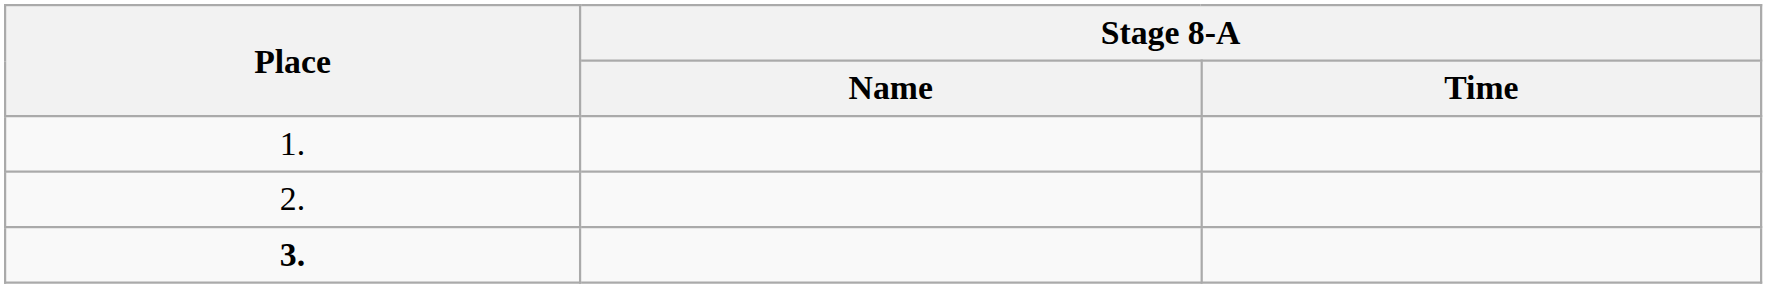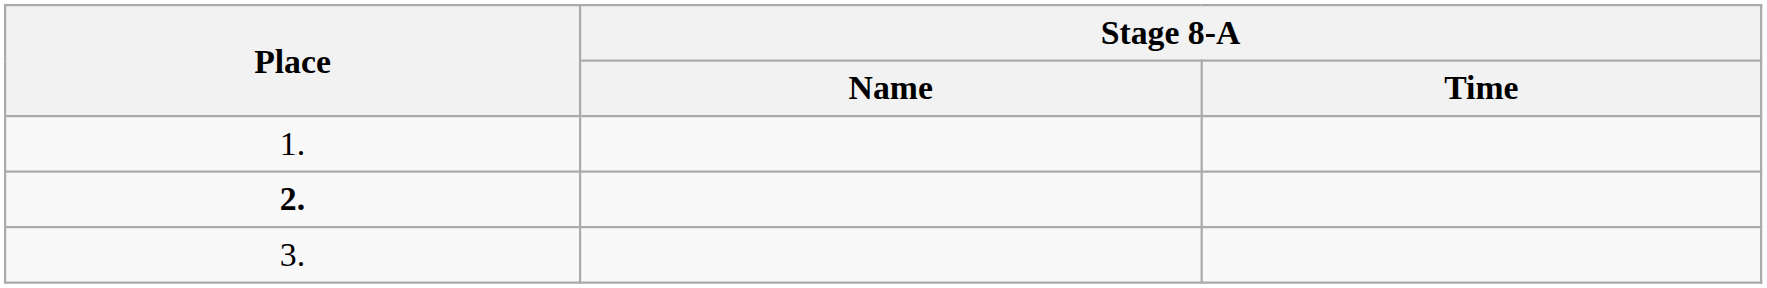(293, 199) normal -> (293, 199) bold
(293, 255) bold -> (293, 255) normal
